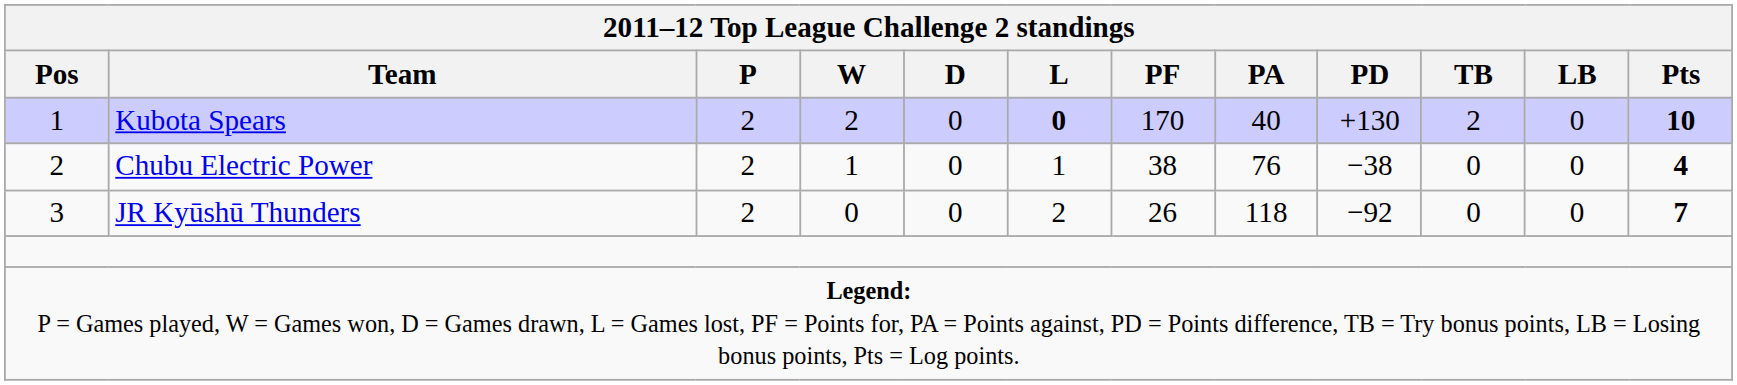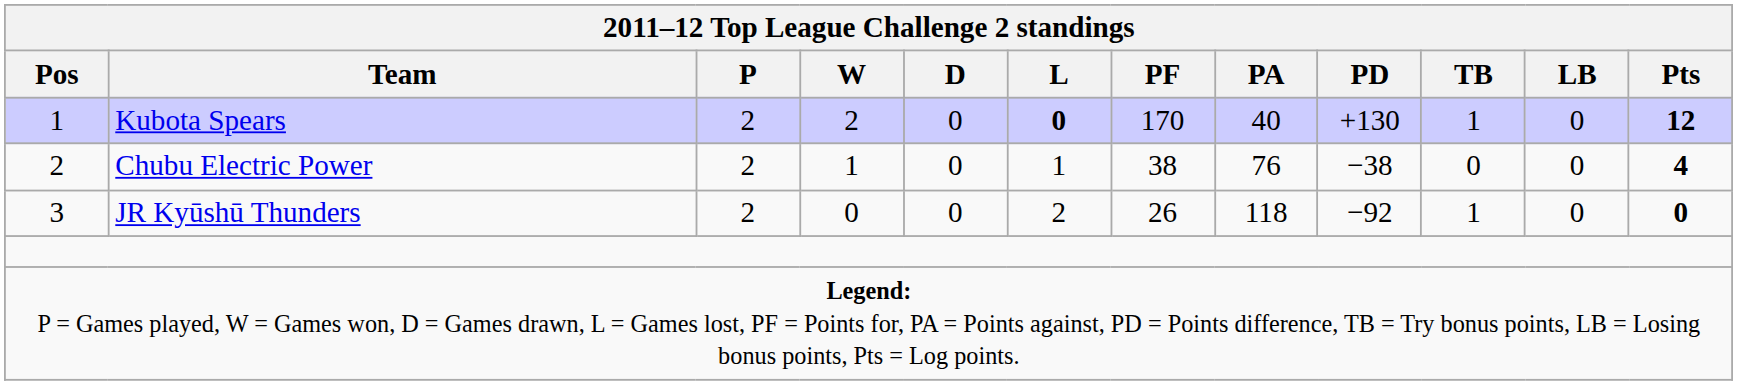(1473, 119) 2 -> (1473, 119) 1
(1681, 119) 10 -> (1681, 119) 12
(1473, 212) 0 -> (1473, 212) 1
(1681, 212) 7 -> (1681, 212) 0
